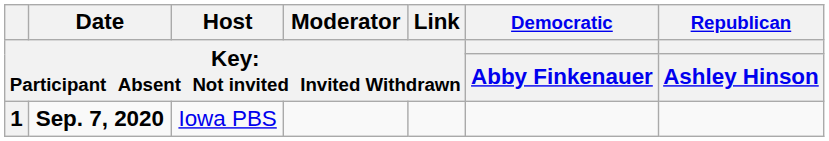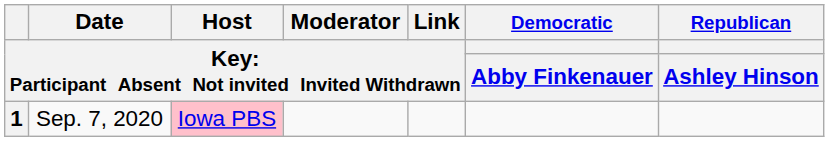(100, 118) bold -> (99, 118) normal
(228, 118) no background -> (227, 118) pink background
